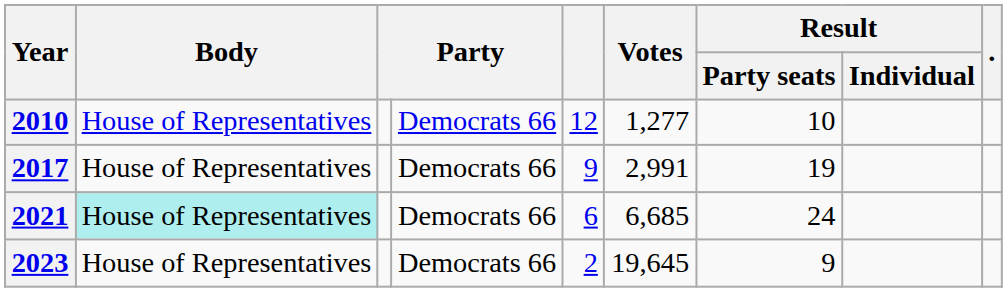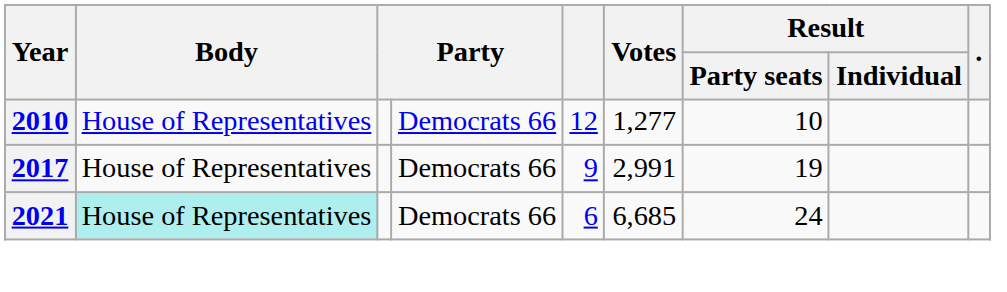- row: (40, 262)
